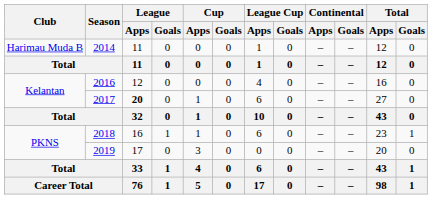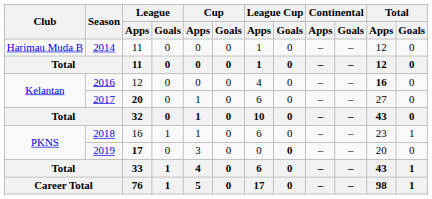(381, 82) normal -> (381, 82) bold
(137, 151) normal -> (137, 151) bold
(290, 151) normal -> (290, 151) bold
